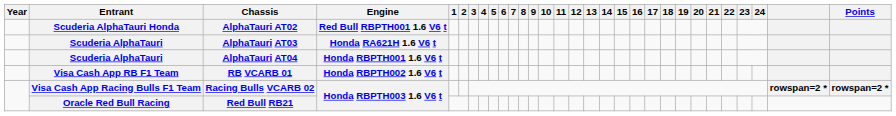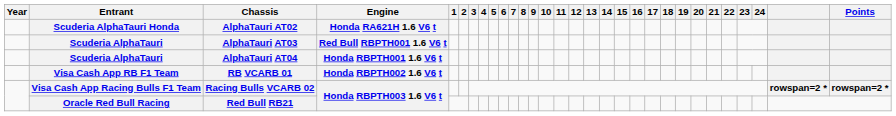(383, 27) Red Bull RBPTH001 1.6 V6 t -> (383, 27) Honda RA621H 1.6 V6 t
(383, 42) Honda RA621H 1.6 V6 t -> (383, 42) Red Bull RBPTH001 1.6 V6 t
